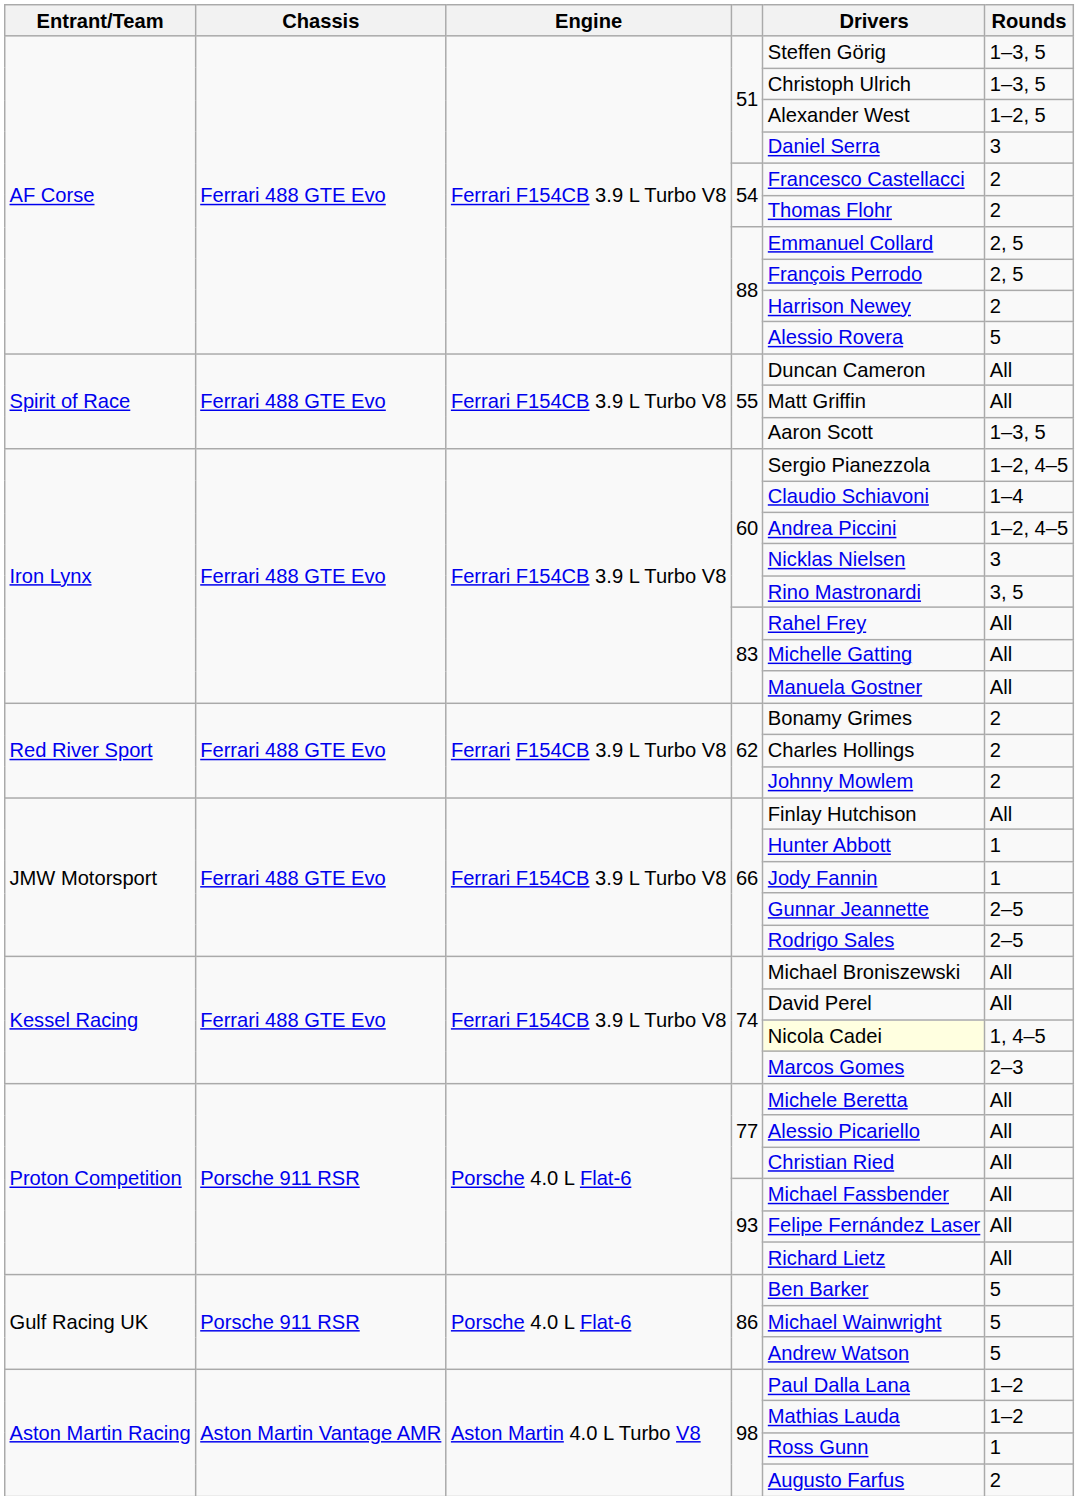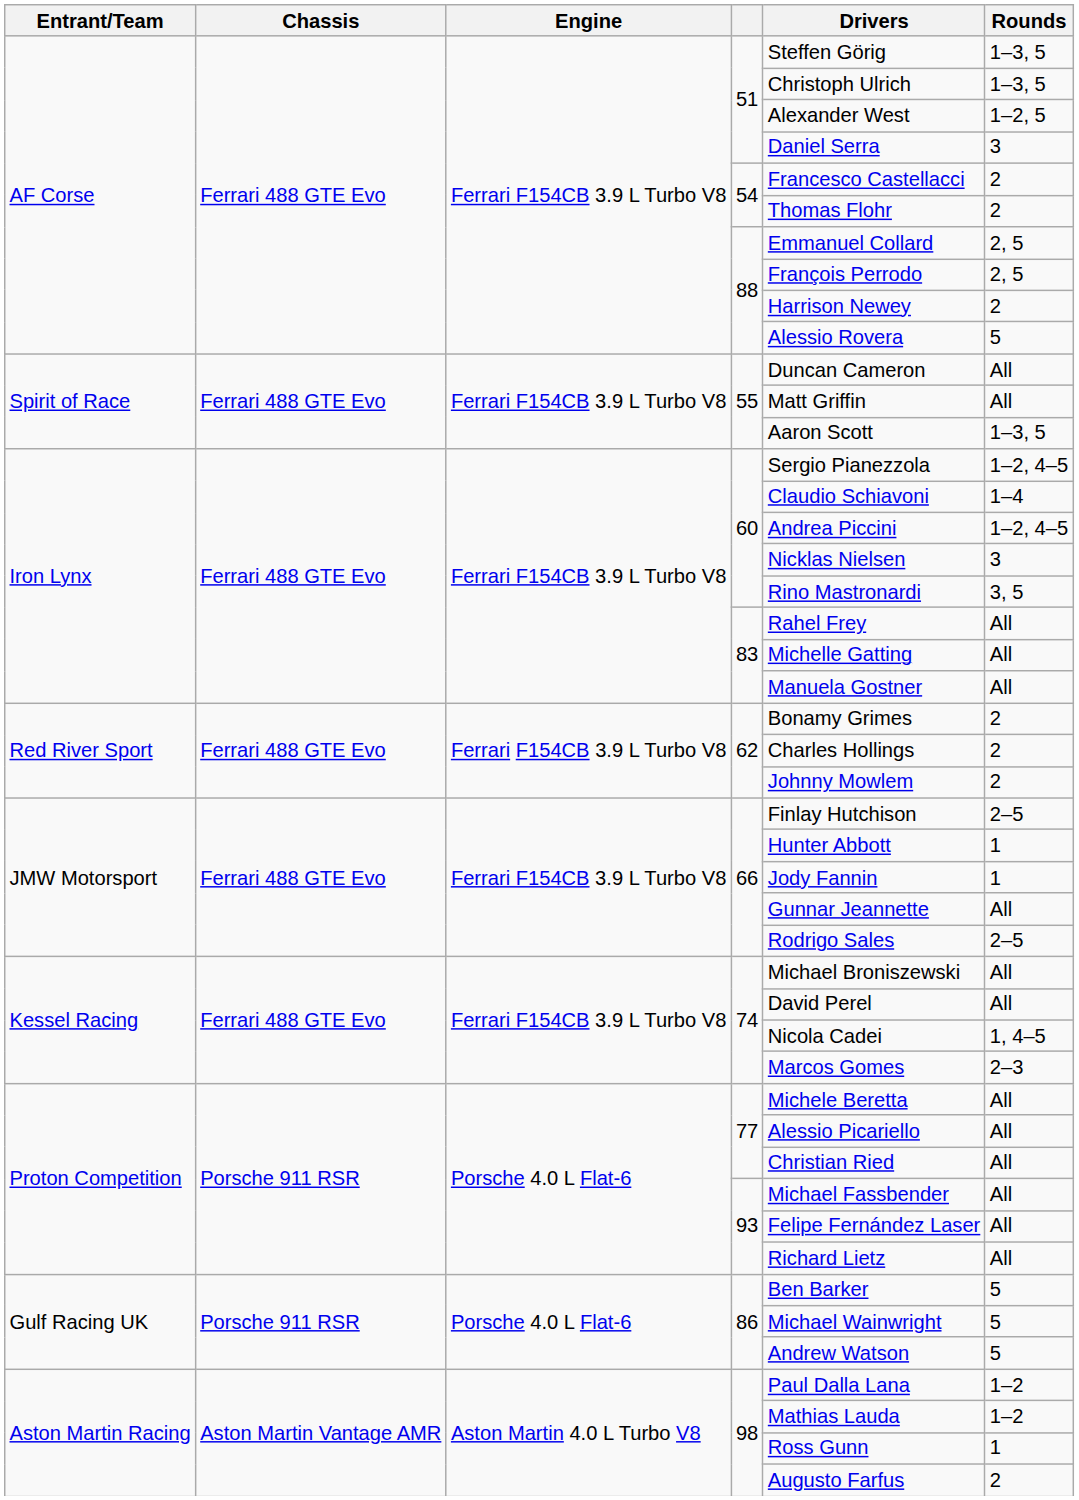(1001, 813) All -> (1007, 813) 2–5
(1007, 909) 2–5 -> (1001, 909) All
(825, 1035) lightyellow background -> (825, 1035) no background
